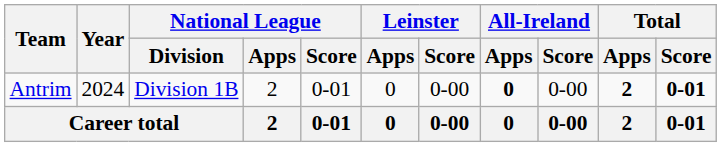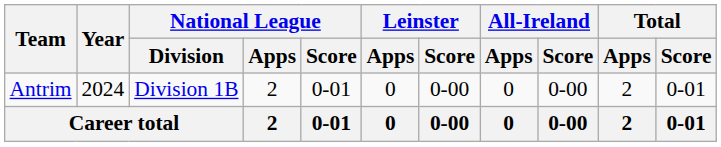(509, 89) bold -> (509, 89) normal
(627, 89) bold -> (627, 89) normal
(686, 89) bold -> (686, 89) normal
